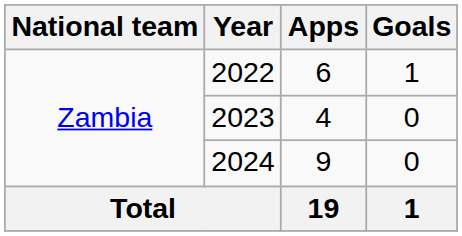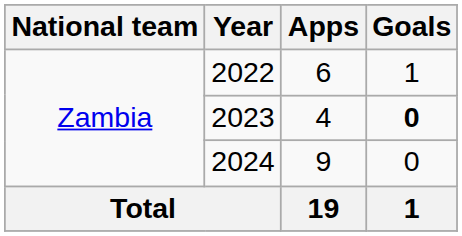(412, 117) normal -> (412, 117) bold
